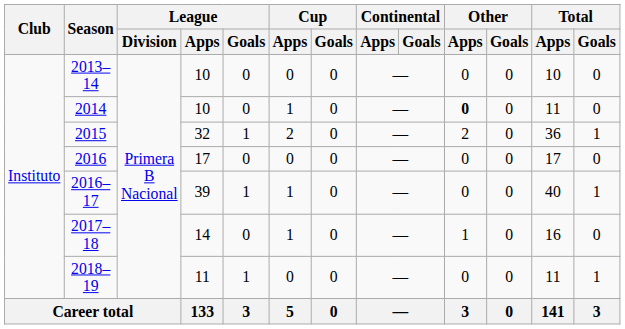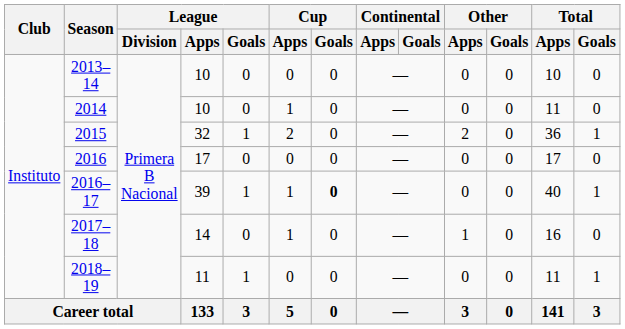(465, 109) bold -> (465, 109) normal
(334, 192) normal -> (334, 192) bold
